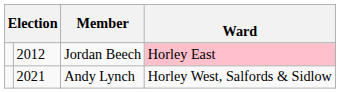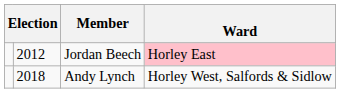(31, 76) 2021 -> (31, 76) 2018
